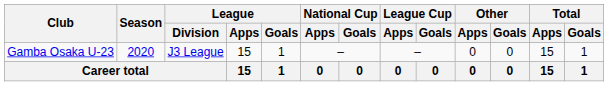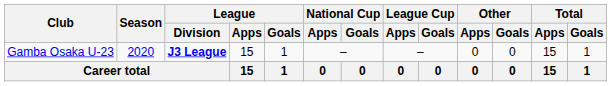(196, 52) normal -> (197, 52) bold
